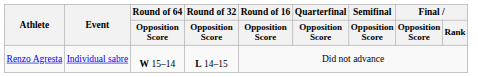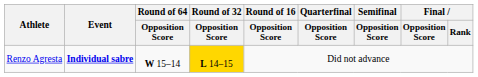(97, 59) normal -> (100, 59) bold
(211, 65) no background -> (217, 65) gold background
